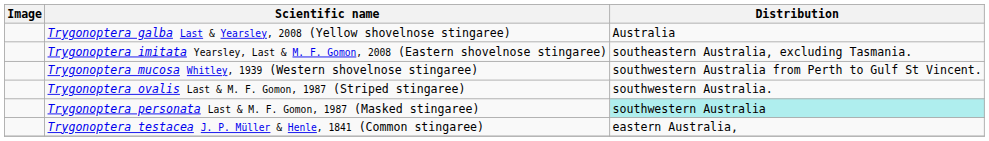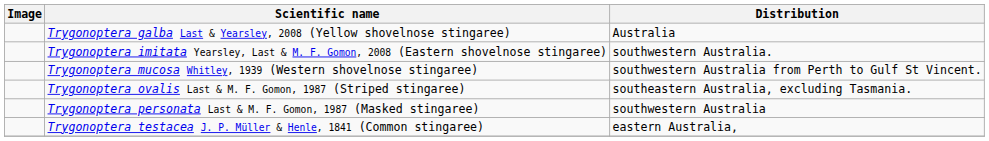(762, 52) southeastern Australia, excluding Tasmania. -> (693, 52) southwestern Australia.
(693, 89) southwestern Australia. -> (762, 89) southeastern Australia, excluding Tasmania.
(689, 108) paleturquoise background -> (689, 108) no background
